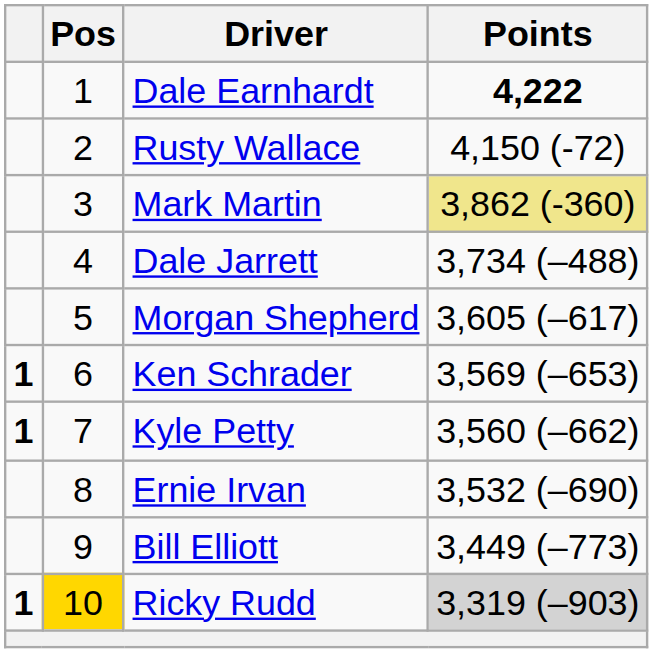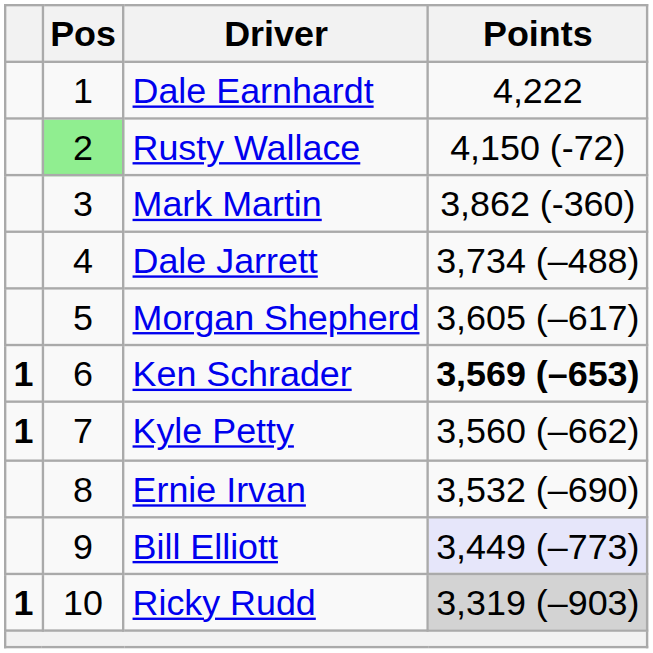(538, 91) bold -> (538, 91) normal
(83, 147) no background -> (83, 147) lightgreen background
(538, 204) khaki background -> (538, 204) no background
(538, 374) normal -> (538, 374) bold
(538, 545) no background -> (538, 545) lavender background
(83, 602) gold background -> (83, 602) no background
